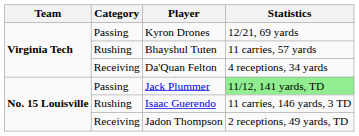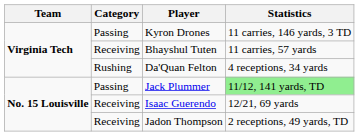(263, 31) 12/21, 69 yards -> (290, 31) 11 carries, 146 yards, 3 TD
(113, 49) Rushing -> (117, 49) Receiving
(117, 67) Receiving -> (113, 67) Rushing
(113, 103) Rushing -> (117, 103) Receiving
(290, 103) 11 carries, 146 yards, 3 TD -> (263, 103) 12/21, 69 yards
